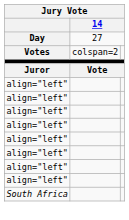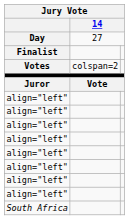+ row: (37, 53)
